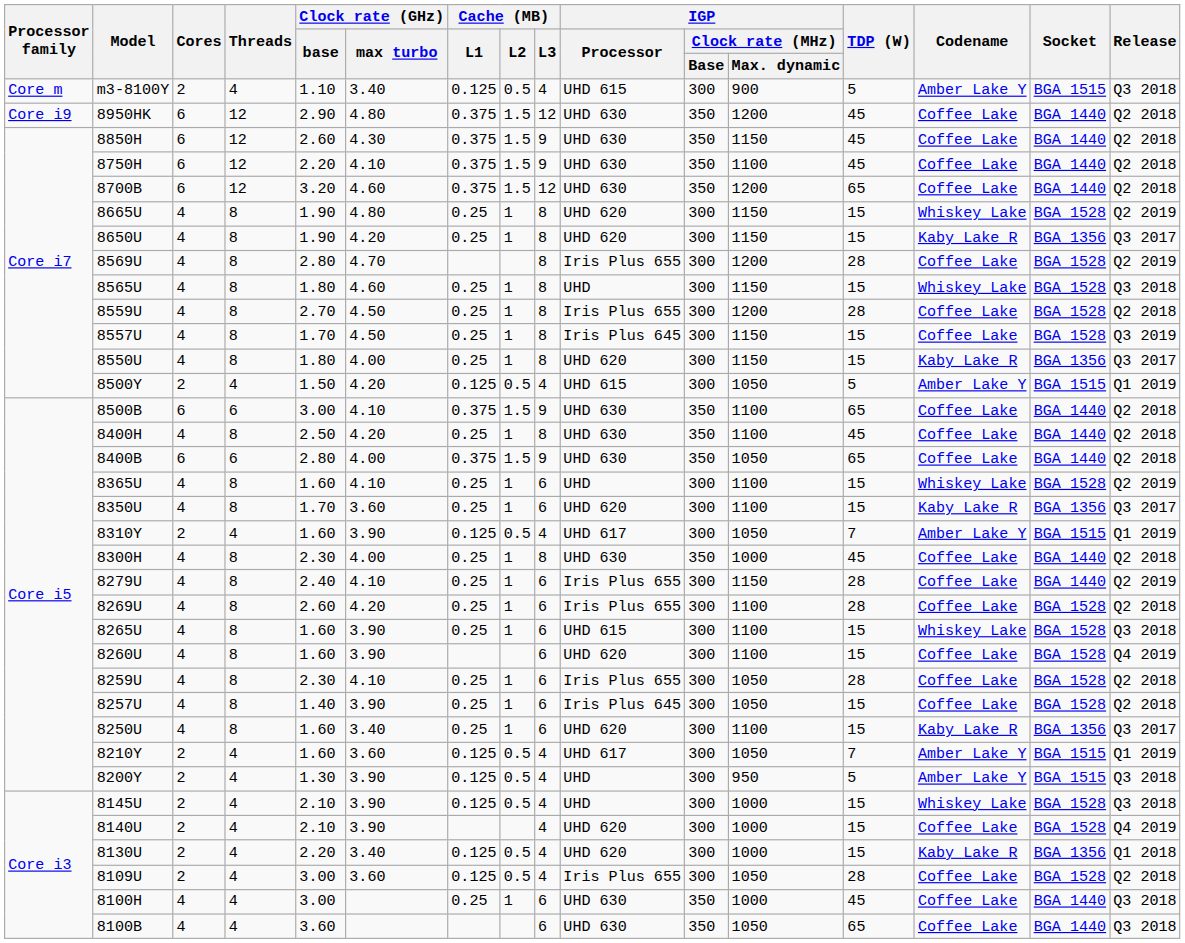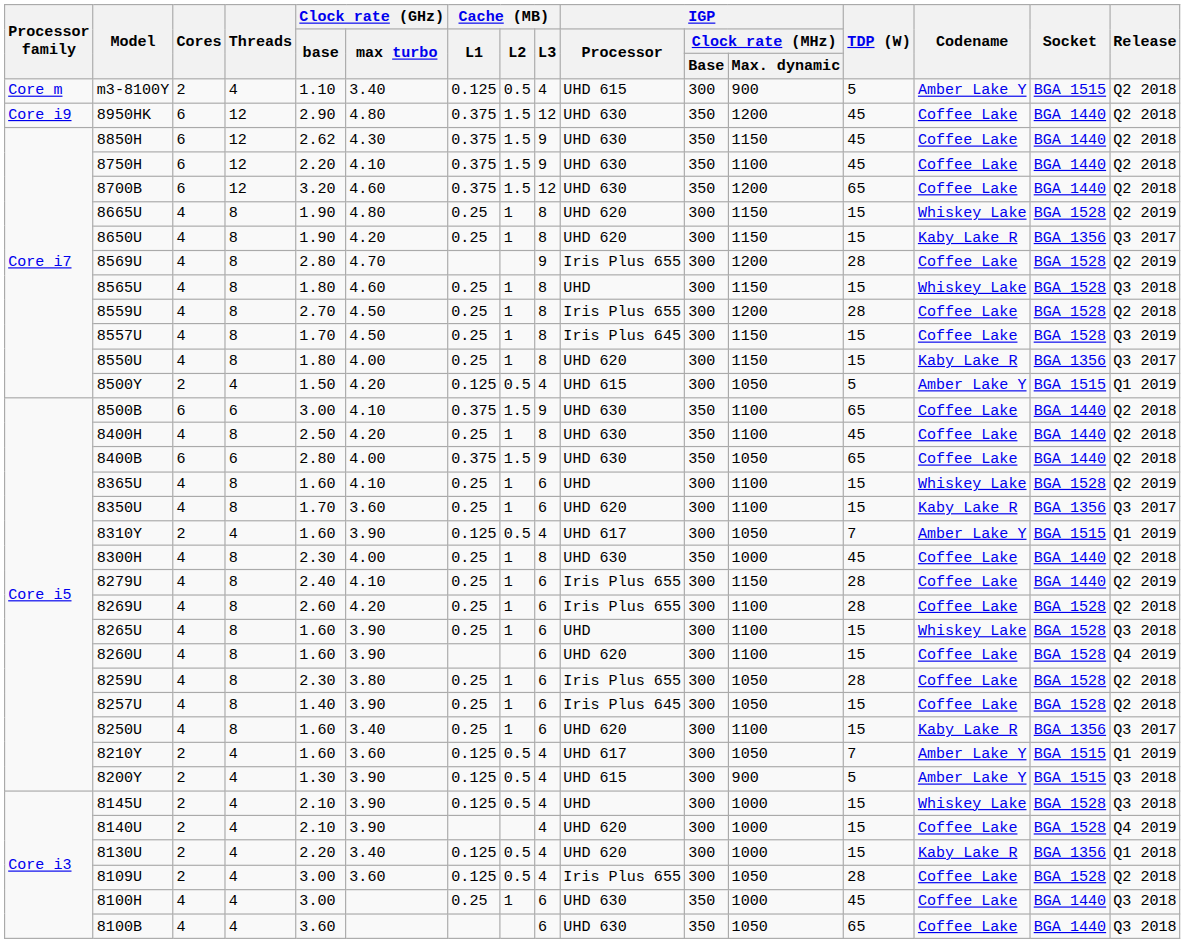(1145, 91) Q3 2018 -> (1145, 91) Q2 2018
(317, 140) 2.60 -> (317, 140) 2.62
(543, 263) 8 -> (543, 263) 9
(595, 631) UHD 615 -> (577, 631) UHD
(367, 680) 4.10 -> (367, 680) 3.80
(577, 779) UHD -> (595, 779) UHD 615
(745, 779) 950 -> (745, 779) 900
